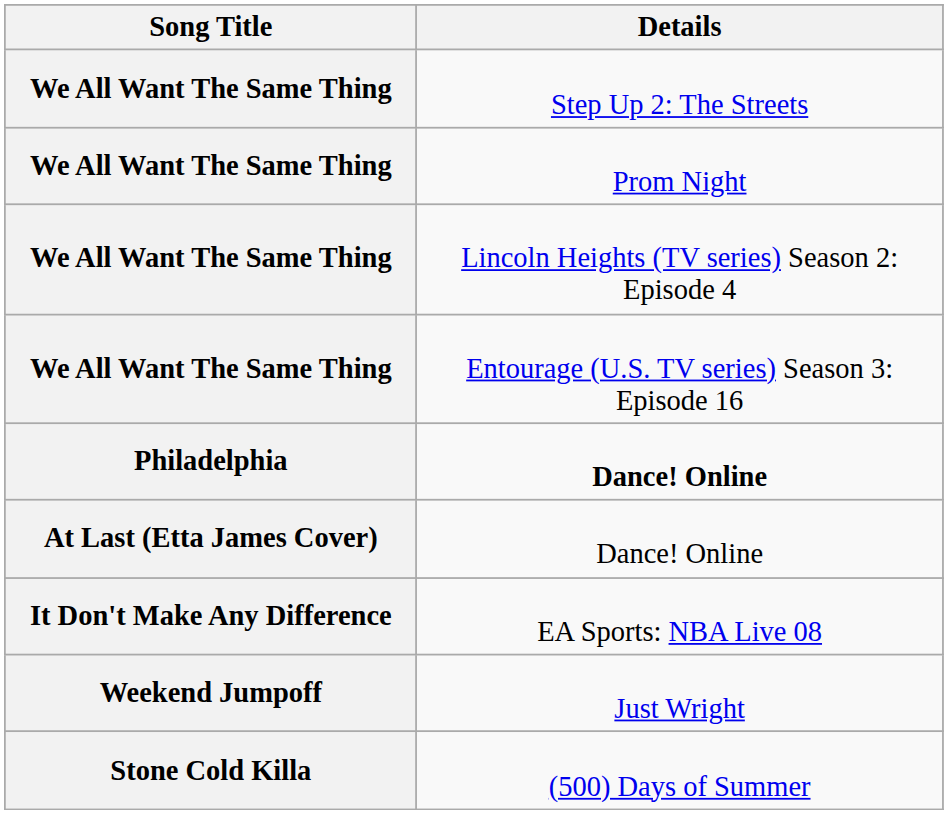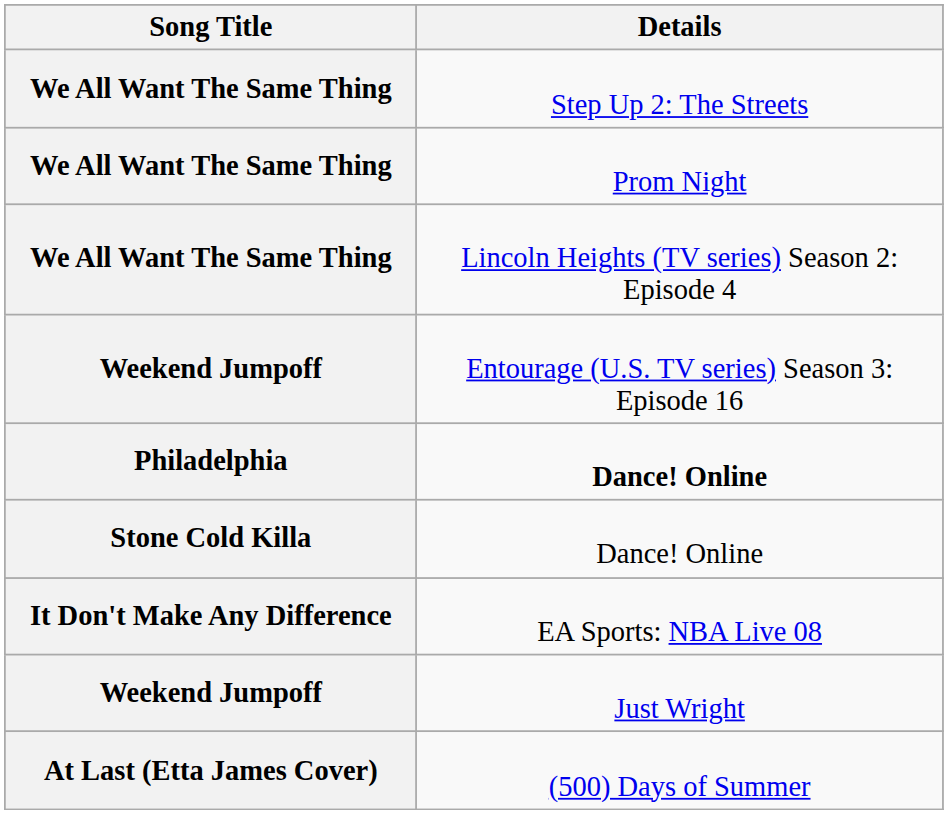(211, 367) We All Want The Same Thing -> (211, 367) Weekend Jumpoff
(211, 538) At Last (Etta James Cover) -> (211, 538) Stone Cold Killa
(211, 770) Stone Cold Killa -> (211, 770) At Last (Etta James Cover)
